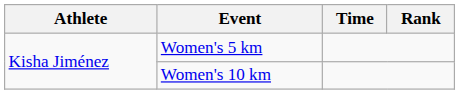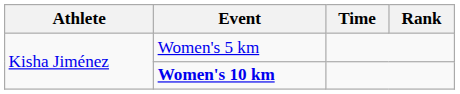(216, 75) normal -> (216, 75) bold
